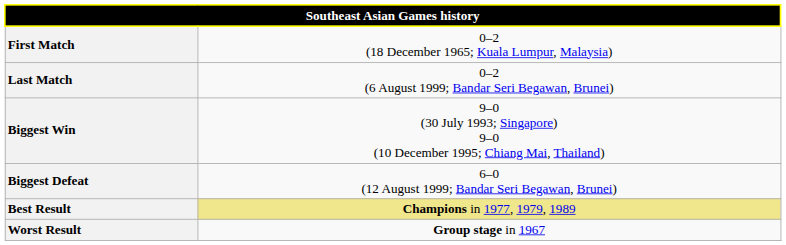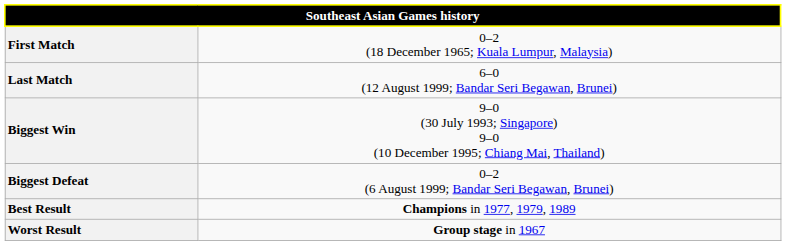(489, 80) 0–2 (6 August 1999; Bandar Seri Begawan, Brunei) -> (489, 80) 6–0 (12 August 1999; Bandar Seri Begawan, Brunei)
(489, 180) 6–0 (12 August 1999; Bandar Seri Begawan, Brunei) -> (489, 180) 0–2 (6 August 1999; Bandar Seri Begawan, Brunei)
(489, 209) khaki background -> (489, 209) no background
